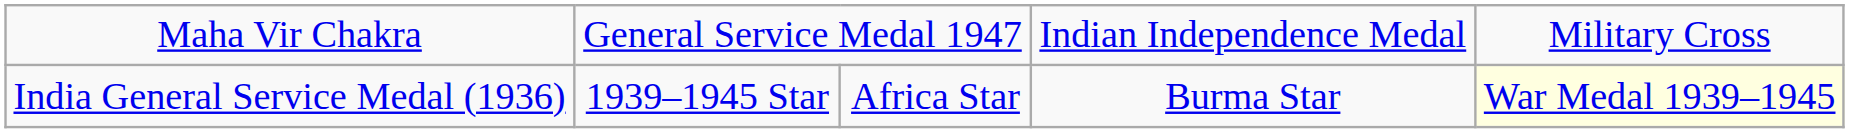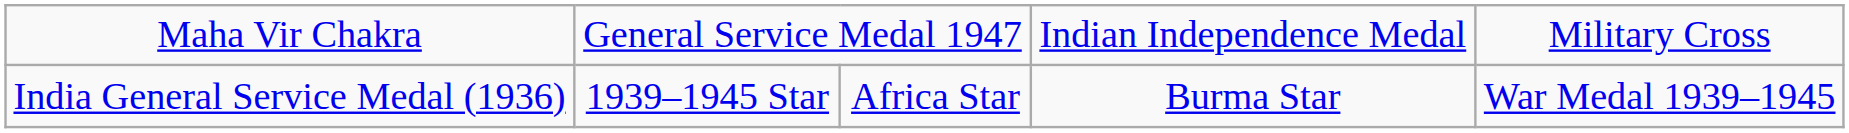(1660, 95) lightyellow background -> (1660, 95) no background
